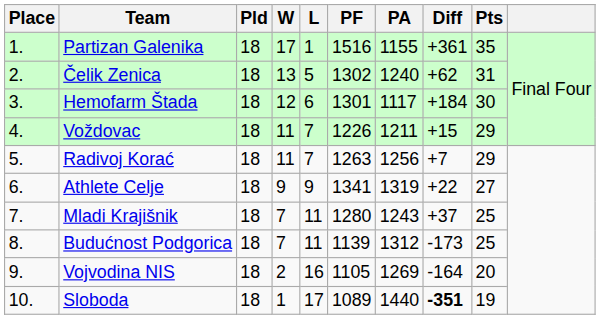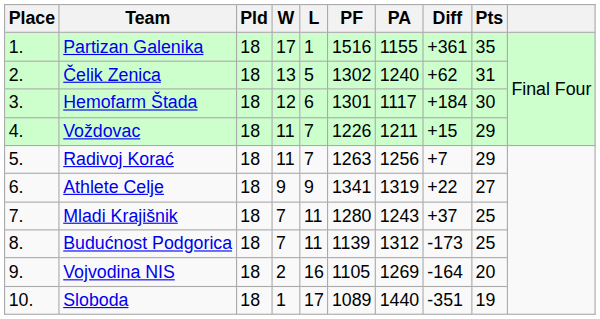(445, 300) bold -> (445, 300) normal
